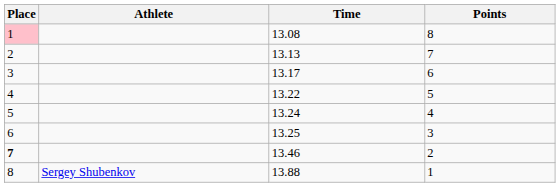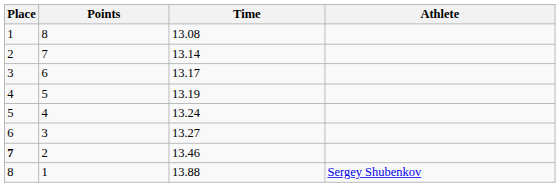columns swapped: (154, 14) <-> (490, 14)
(10, 34) pink background -> (10, 34) no background
(286, 53) 13.13 -> (186, 53) 13.14
(286, 93) 13.22 -> (186, 93) 13.19
(286, 133) 13.25 -> (186, 133) 13.27
